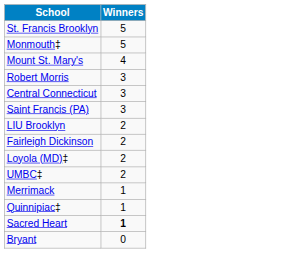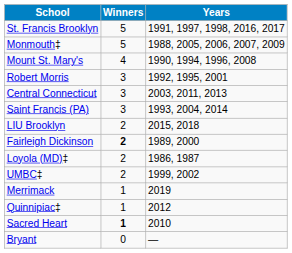+ column: (216, 12)
(123, 142) normal -> (123, 142) bold
